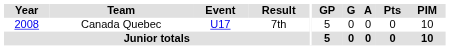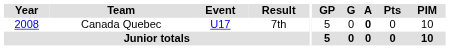(368, 24) normal -> (368, 24) bold
